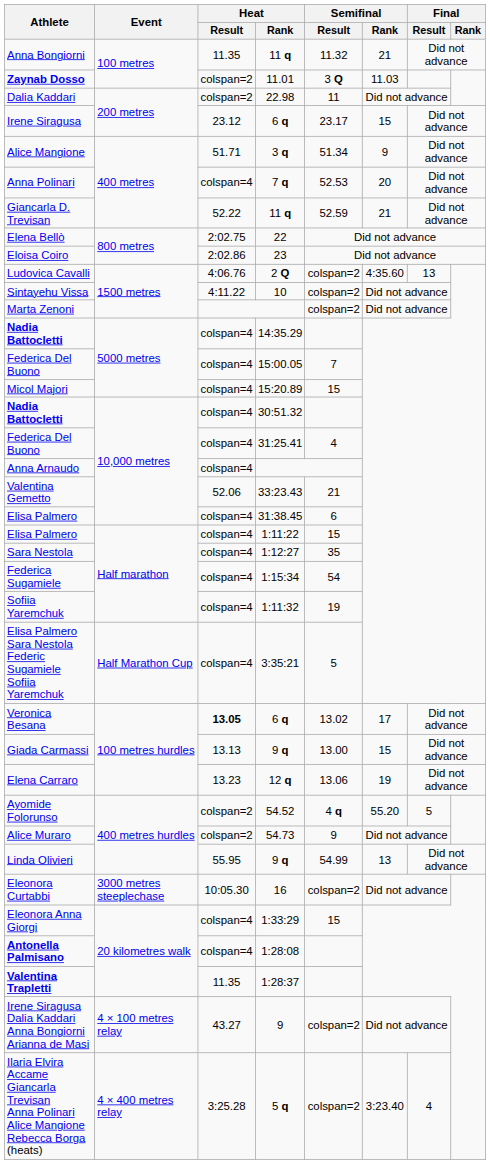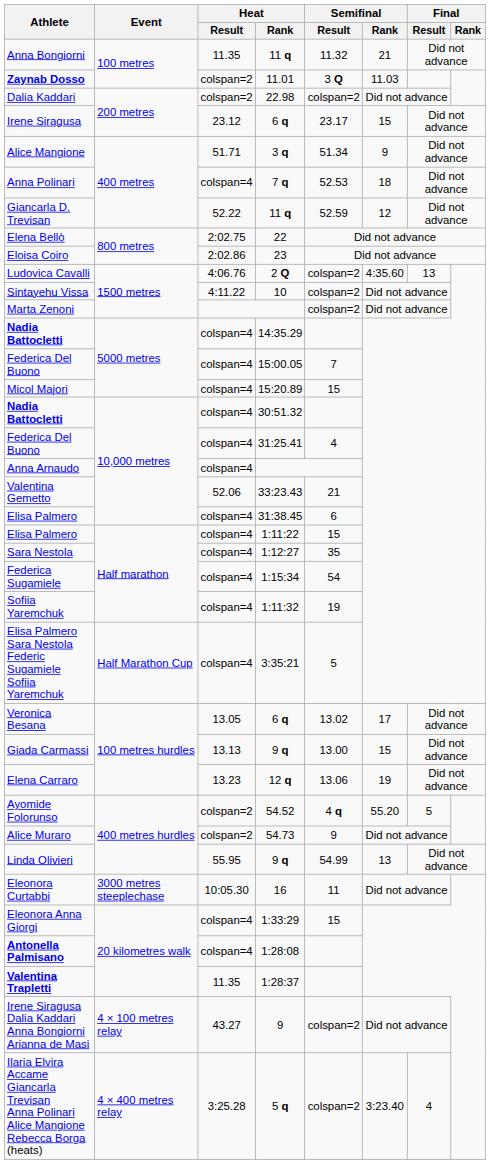(334, 97) 11 -> (334, 97) colspan=2
(385, 183) 20 -> (385, 183) 18
(385, 213) 21 -> (385, 213) 12
(227, 719) bold -> (227, 719) normal
(334, 890) colspan=2 -> (334, 890) 11
